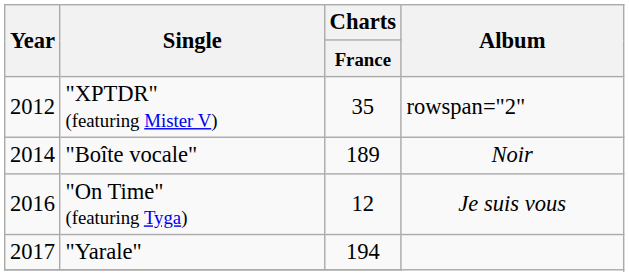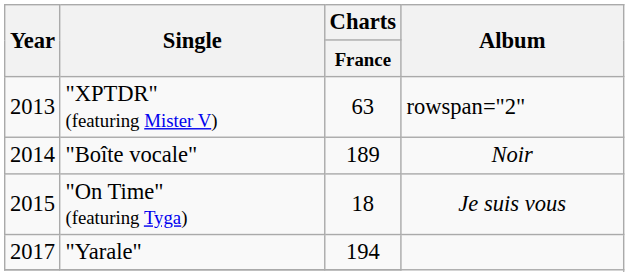(32, 106) 2012 -> (32, 106) 2013
(363, 106) 35 -> (363, 106) 63
(32, 203) 2016 -> (32, 203) 2015
(363, 203) 12 -> (363, 203) 18
